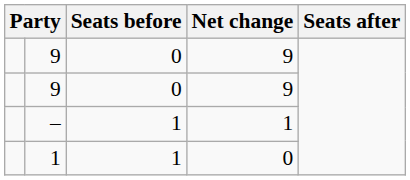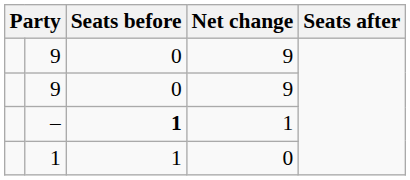(176, 123) normal -> (176, 123) bold
